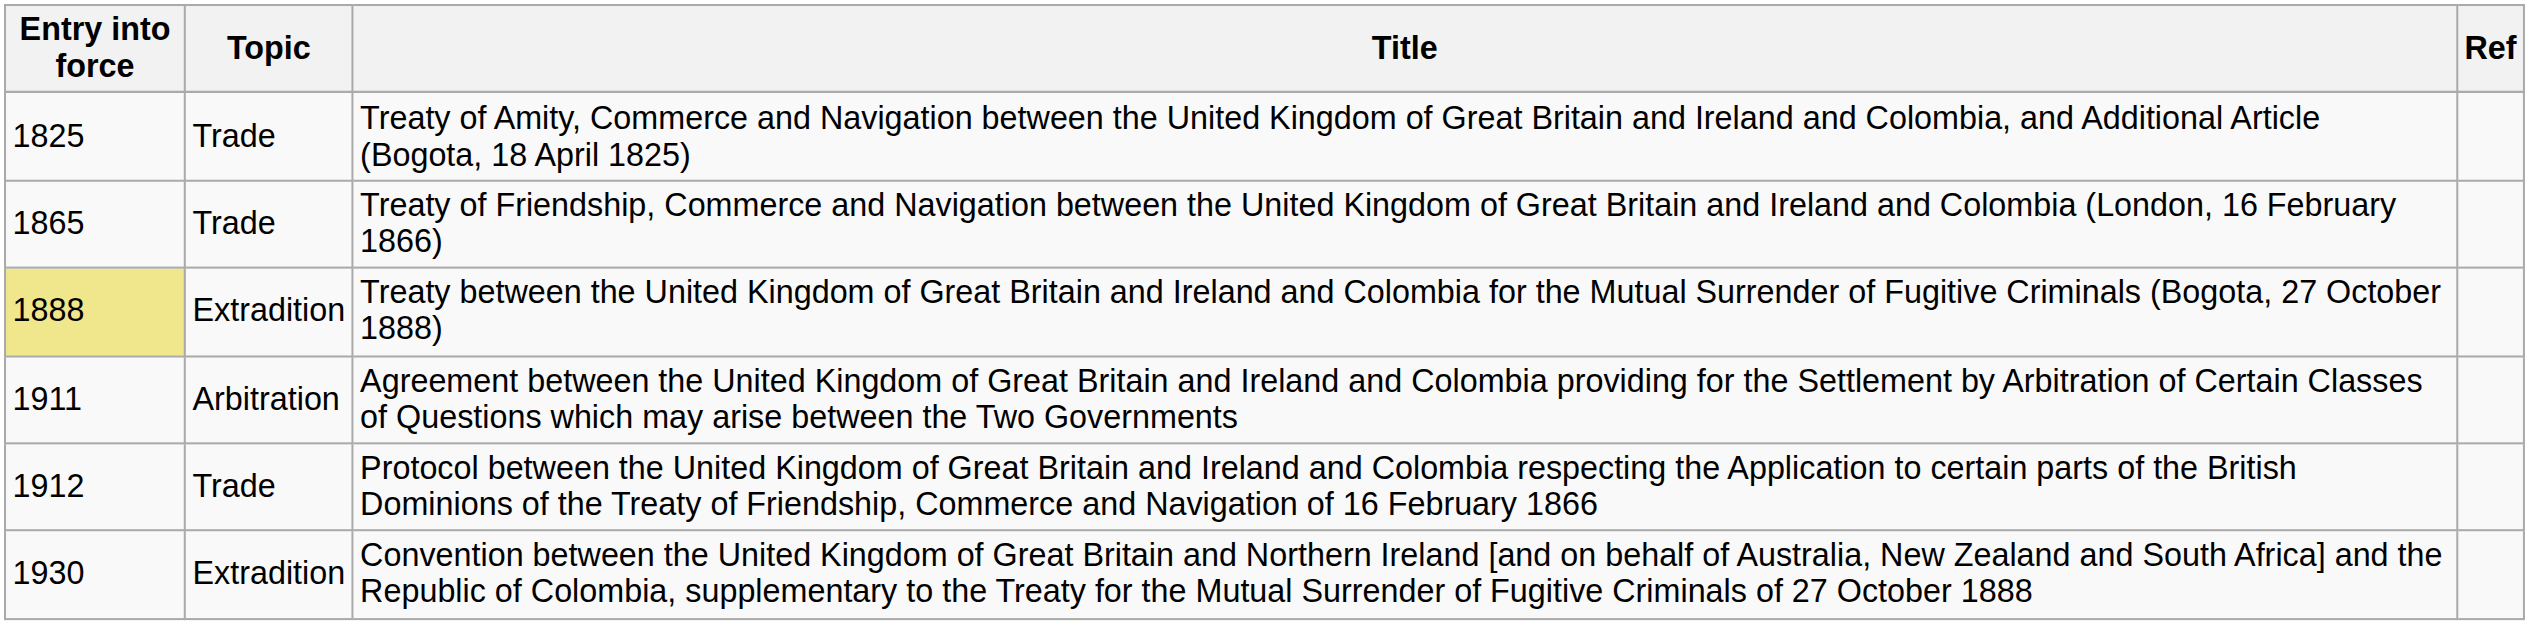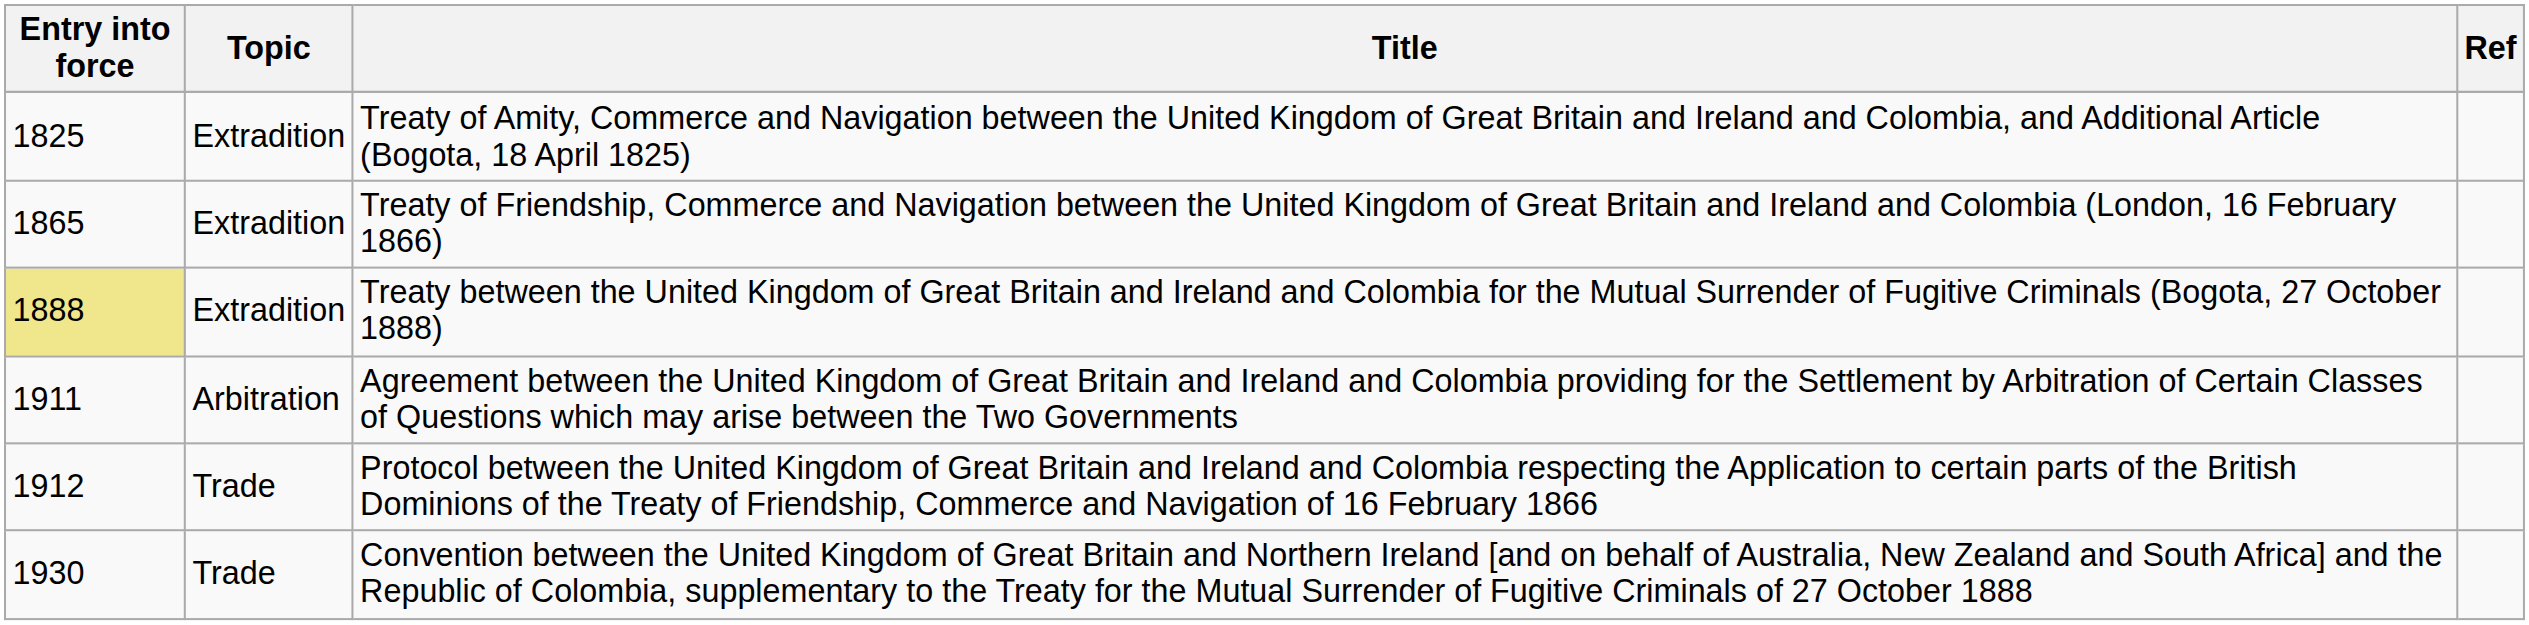(234, 135) Trade -> (269, 135) Extradition
(234, 223) Trade -> (269, 223) Extradition
(269, 574) Extradition -> (234, 574) Trade
